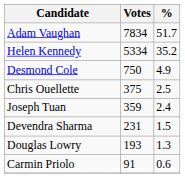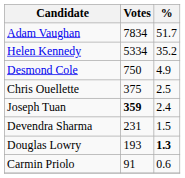(132, 107) normal -> (132, 107) bold
(164, 145) normal -> (164, 145) bold
